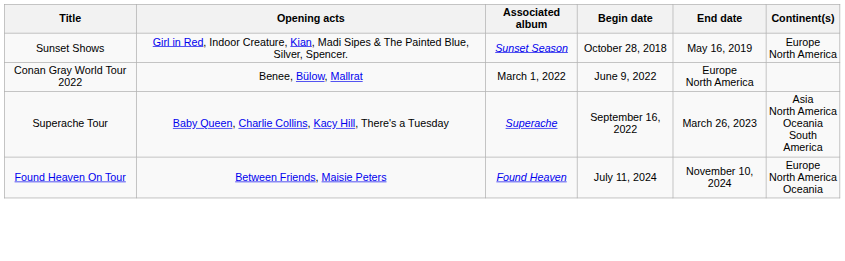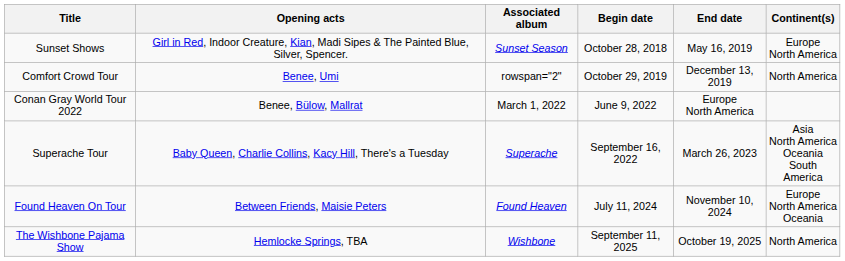+ row: (70, 77)
+ row: (70, 241)
